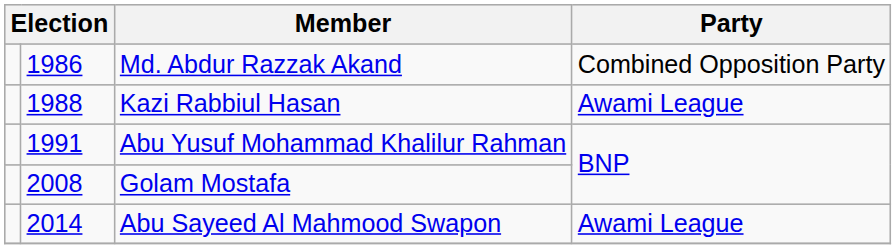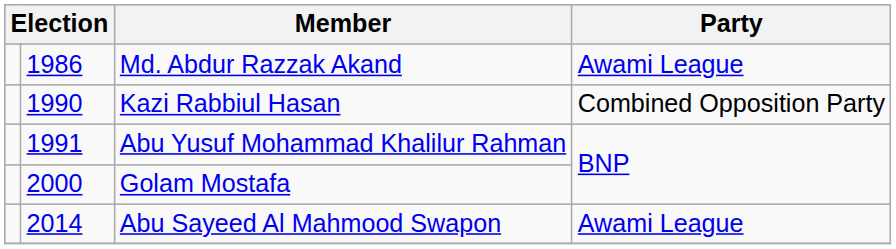(731, 64) Combined Opposition Party -> (661, 64) Awami League
(55, 104) 1988 -> (55, 104) 1990
(661, 104) Awami League -> (731, 104) Combined Opposition Party
(55, 183) 2008 -> (55, 183) 2000
